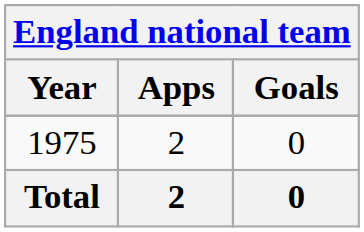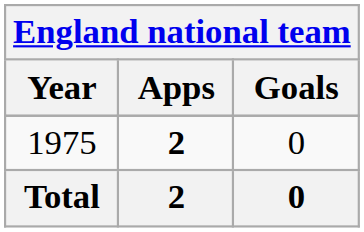(176, 142) normal -> (176, 142) bold
